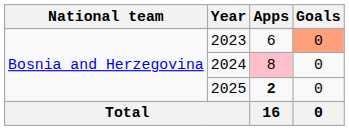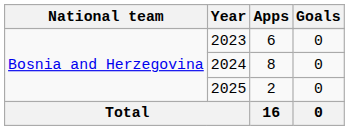(318, 41) lightsalmon background -> (318, 41) no background
(271, 65) pink background -> (271, 65) no background
(271, 89) bold -> (271, 89) normal
